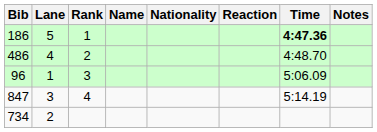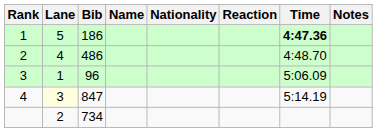columns swapped: (87, 14) <-> (18, 14)
(50, 96) no background -> (60, 96) lightyellow background
